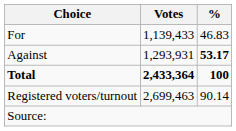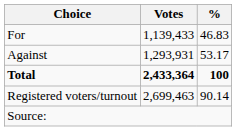(215, 55) bold -> (215, 55) normal
